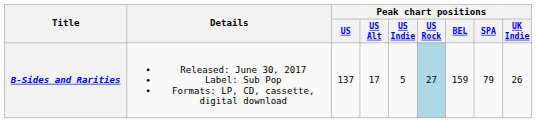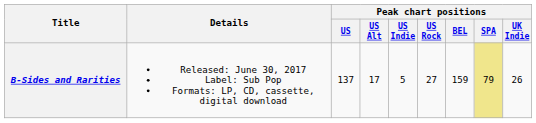(431, 80) lightblue background -> (431, 80) no background
(488, 80) no background -> (488, 80) khaki background
